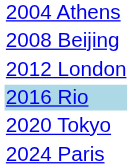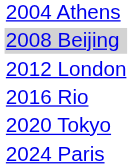(63, 40) no background -> (63, 40) lightgrey background
(47, 97) lightblue background -> (47, 97) no background
